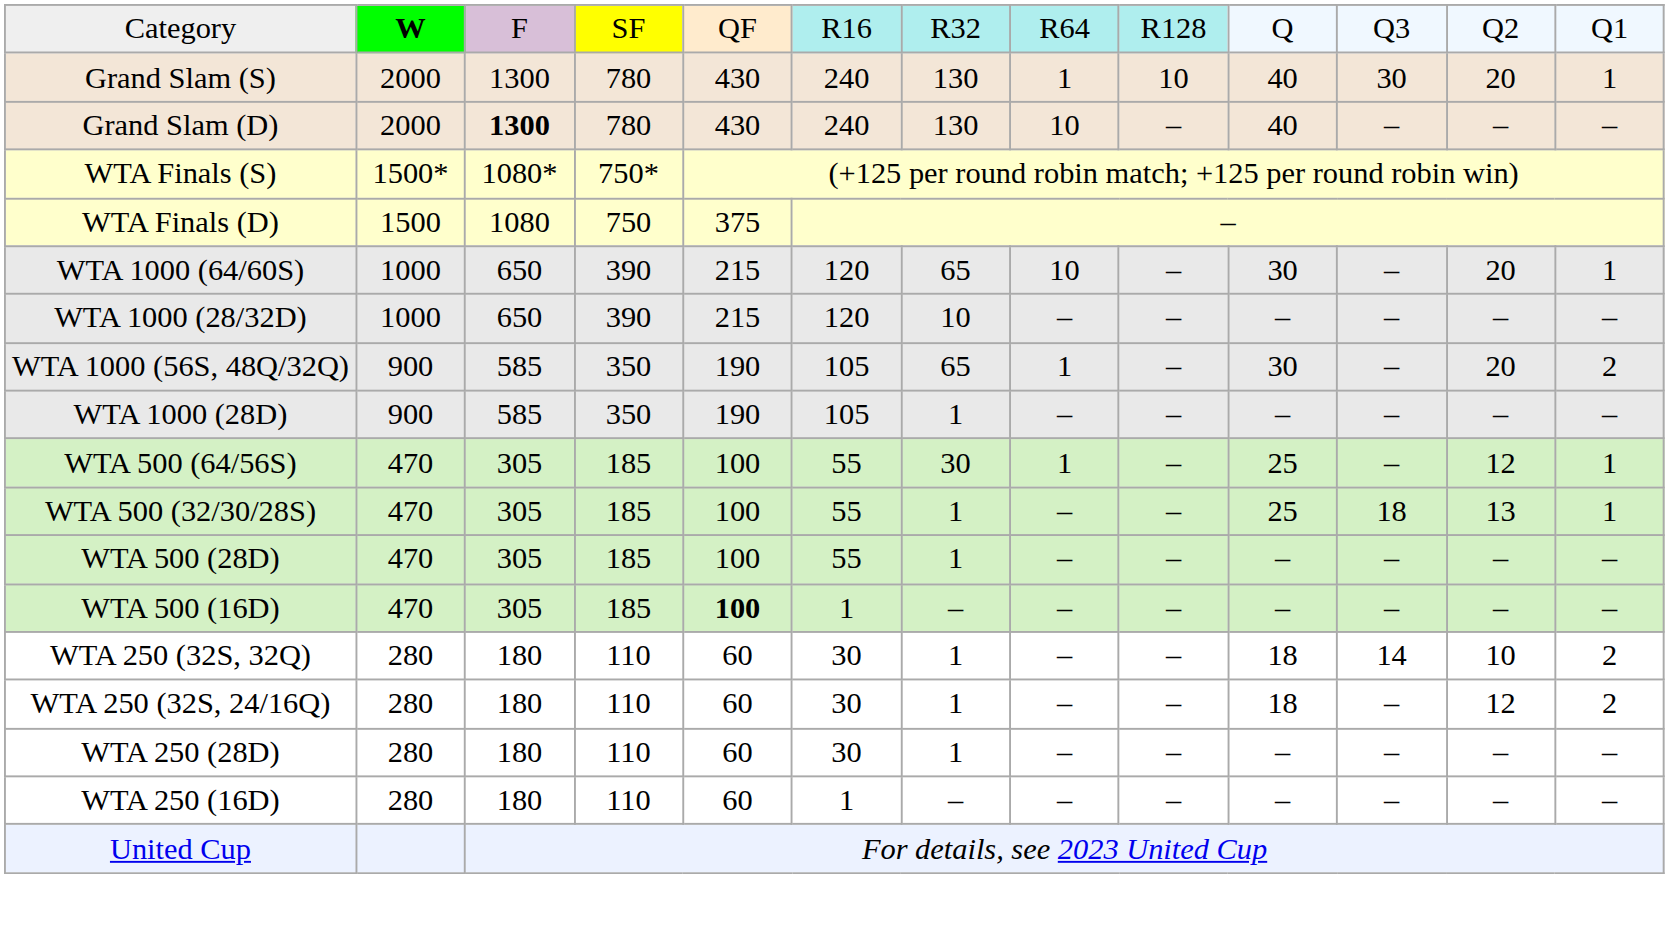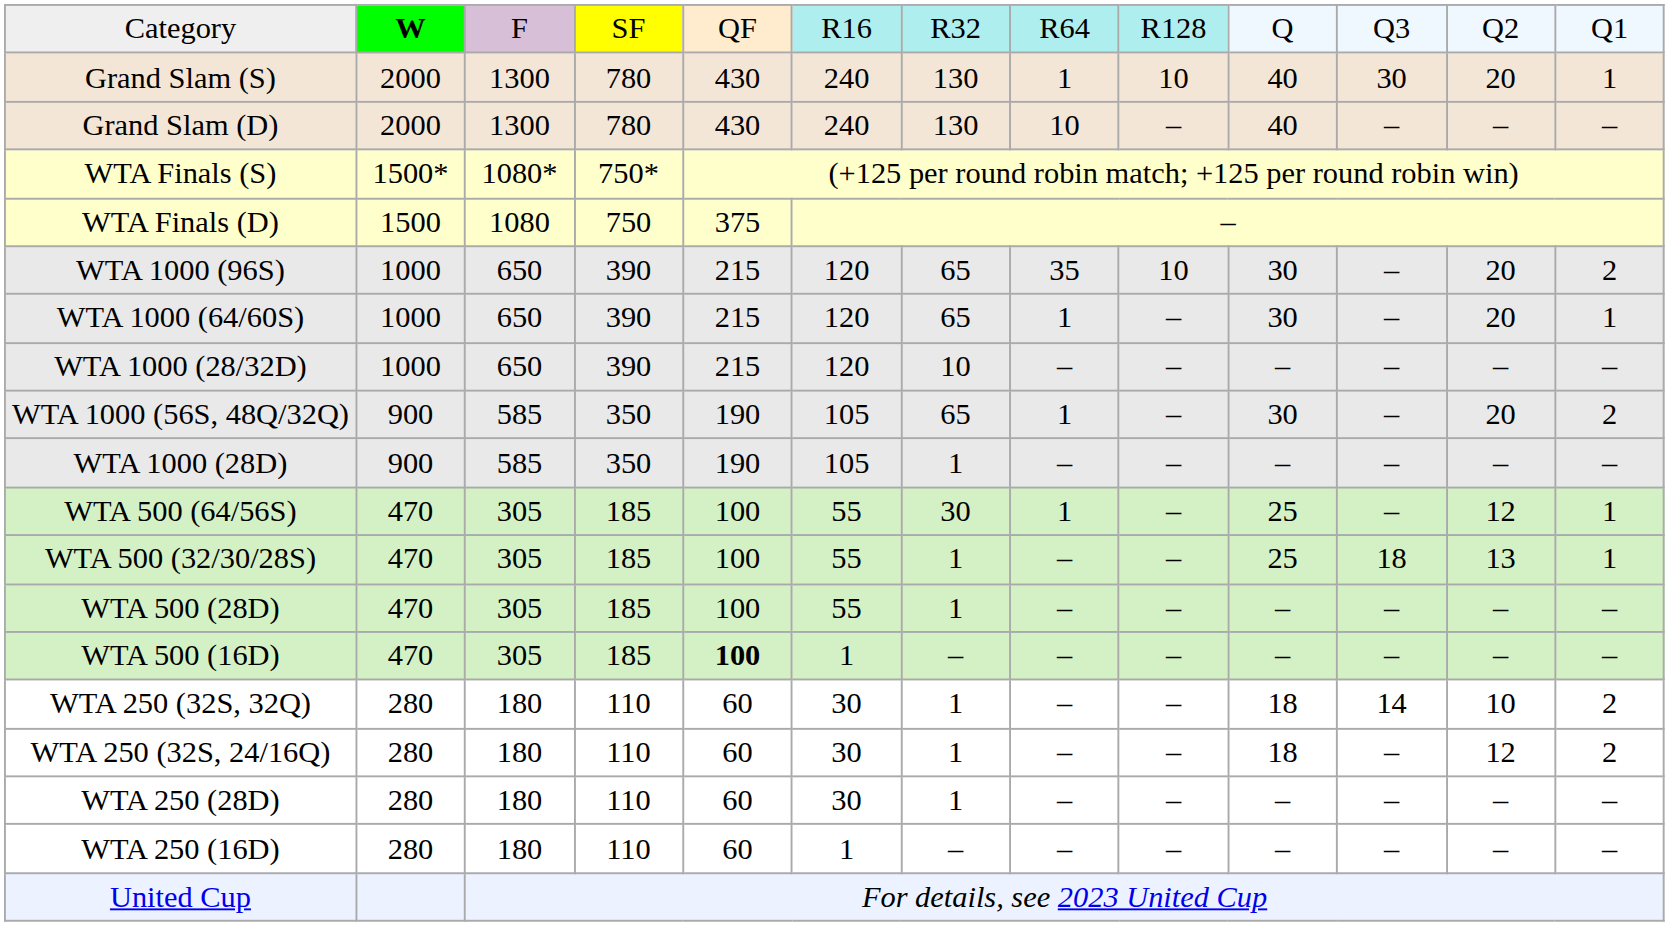(519, 125) bold -> (519, 125) normal
+ row: (180, 269)
(1065, 269) 10 -> (1065, 317) 1
